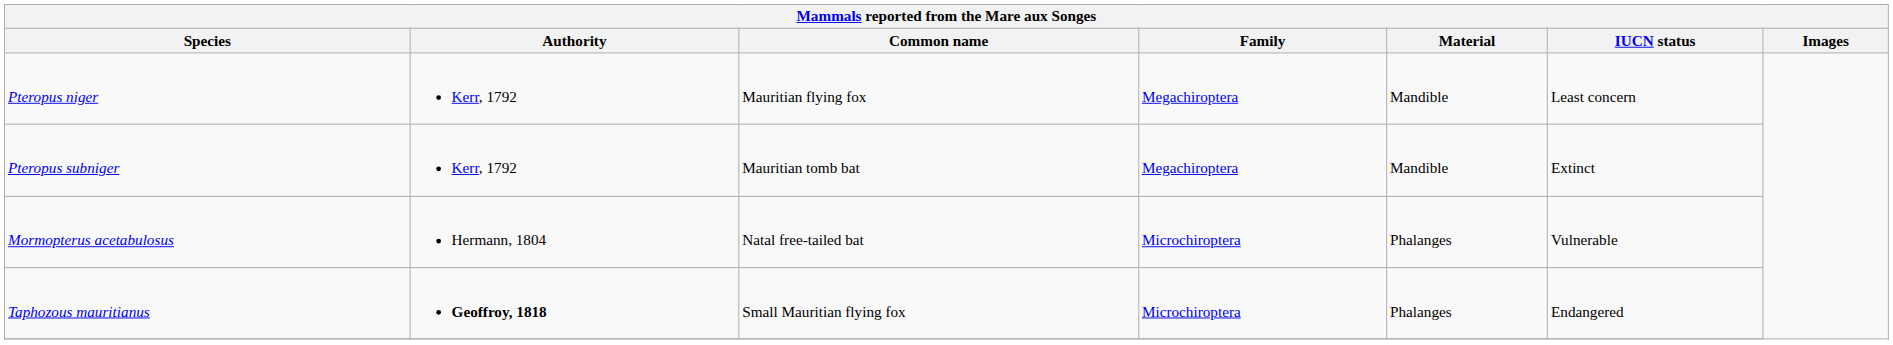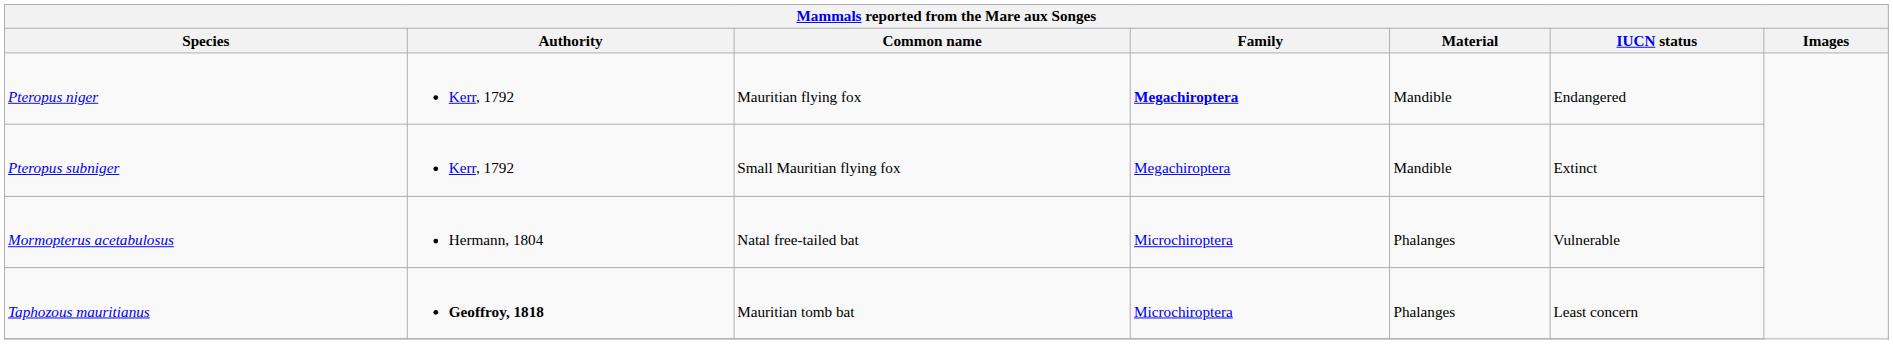(1190, 97) normal -> (1186, 97) bold
(1593, 97) Least concern -> (1590, 97) Endangered
(801, 168) Mauritian tomb bat -> (819, 168) Small Mauritian flying fox
(824, 311) Small Mauritian flying fox -> (796, 311) Mauritian tomb bat
(1587, 311) Endangered -> (1596, 311) Least concern
